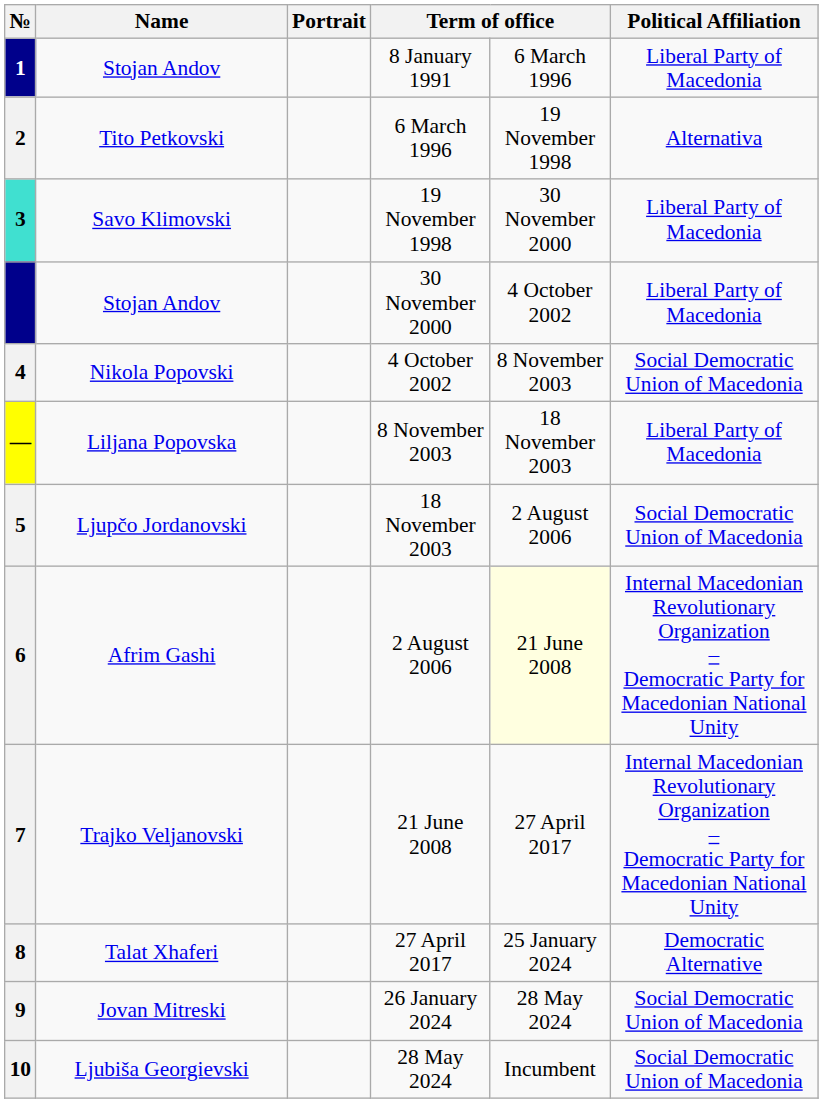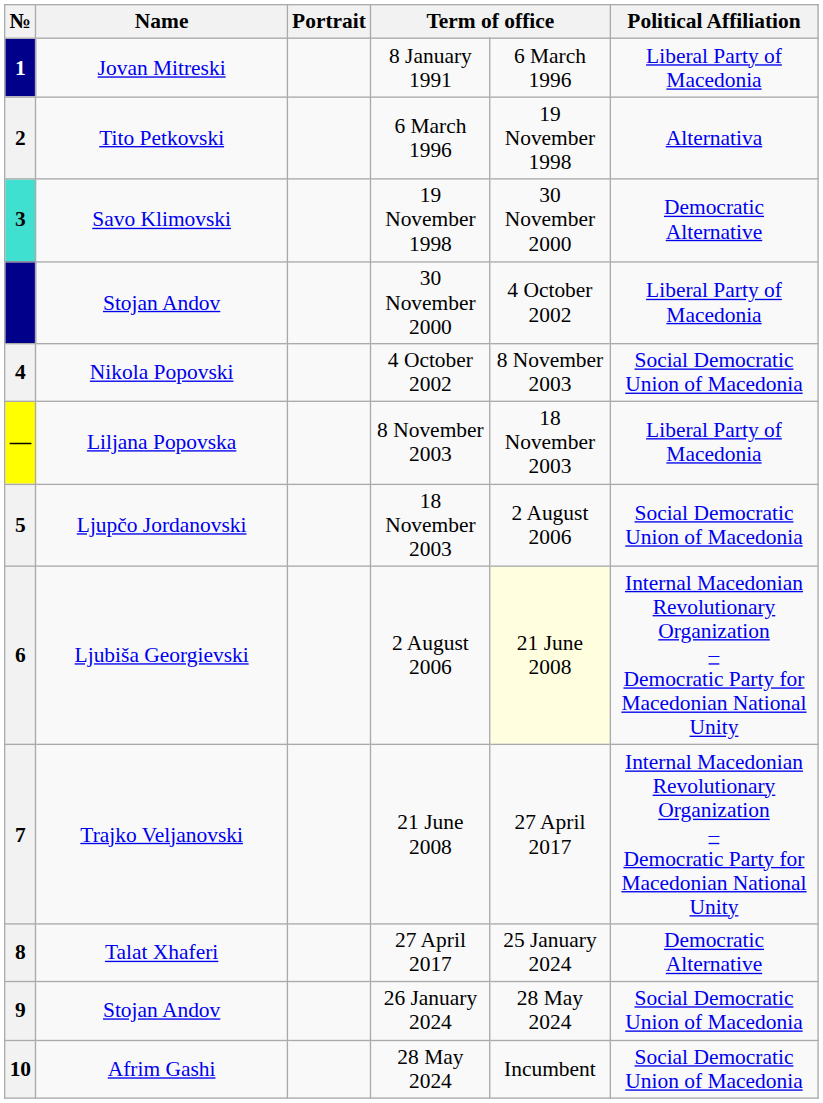(162, 67) Stojan Andov -> (162, 67) Jovan Mitreski
(714, 219) Liberal Party of Macedonia -> (714, 219) Democratic Alternative
(162, 655) Afrim Gashi -> (162, 655) Ljubiša Georgievski
(162, 1010) Jovan Mitreski -> (162, 1010) Stojan Andov
(162, 1068) Ljubiša Georgievski -> (162, 1068) Afrim Gashi
